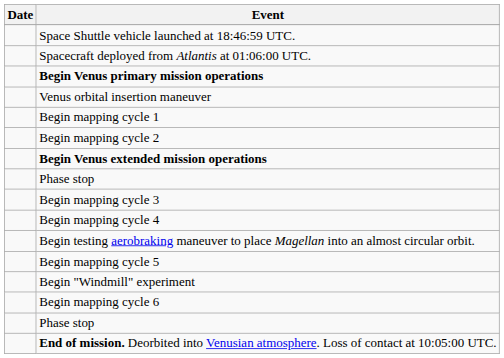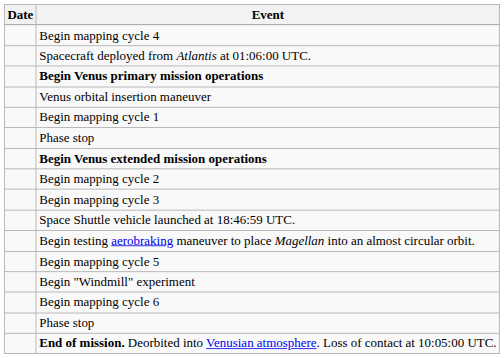(167, 35) Space Shuttle vehicle launched at 18:46:59 UTC. -> (99, 35) Begin mapping cycle 4
(99, 138) Begin mapping cycle 2 -> (67, 138) Phase stop
(67, 179) Phase stop -> (99, 179) Begin mapping cycle 2
(99, 220) Begin mapping cycle 4 -> (167, 220) Space Shuttle vehicle launched at 18:46:59 UTC.
